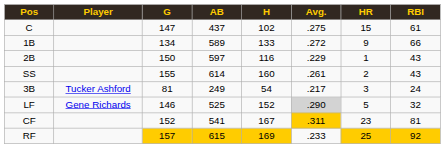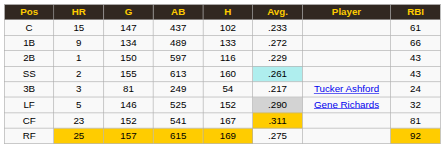columns swapped: (98, 12) <-> (366, 12)
(316, 27) .275 -> (278, 27) .233
(217, 43) 589 -> (178, 43) 489
(217, 74) 614 -> (178, 74) 613
(316, 74) no background -> (278, 74) paleturquoise background
(316, 136) .233 -> (278, 136) .275
